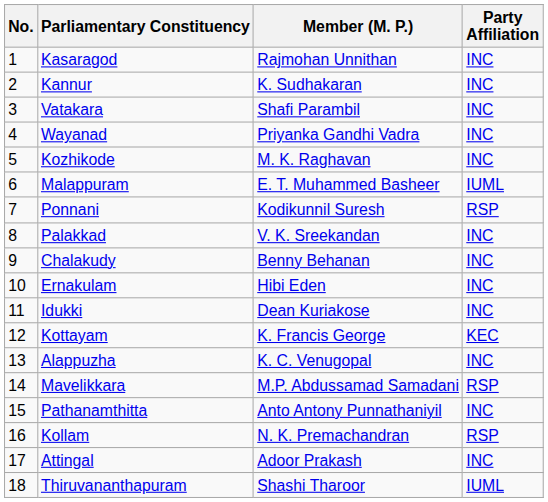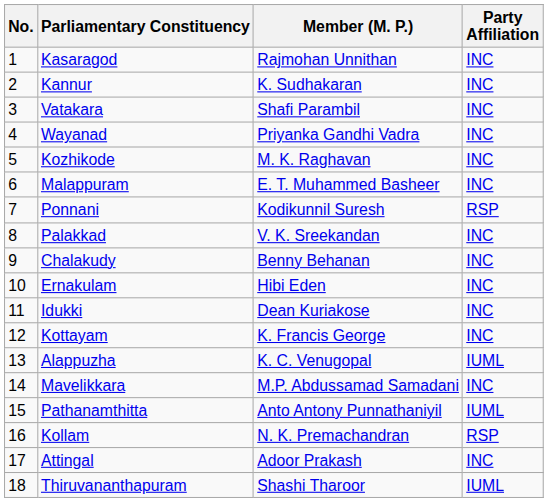(485, 185) IUML -> (480, 185) INC
(483, 335) KEC -> (480, 335) INC
(480, 360) INC -> (485, 360) IUML
(483, 385) RSP -> (480, 385) INC
(480, 410) INC -> (485, 410) IUML
